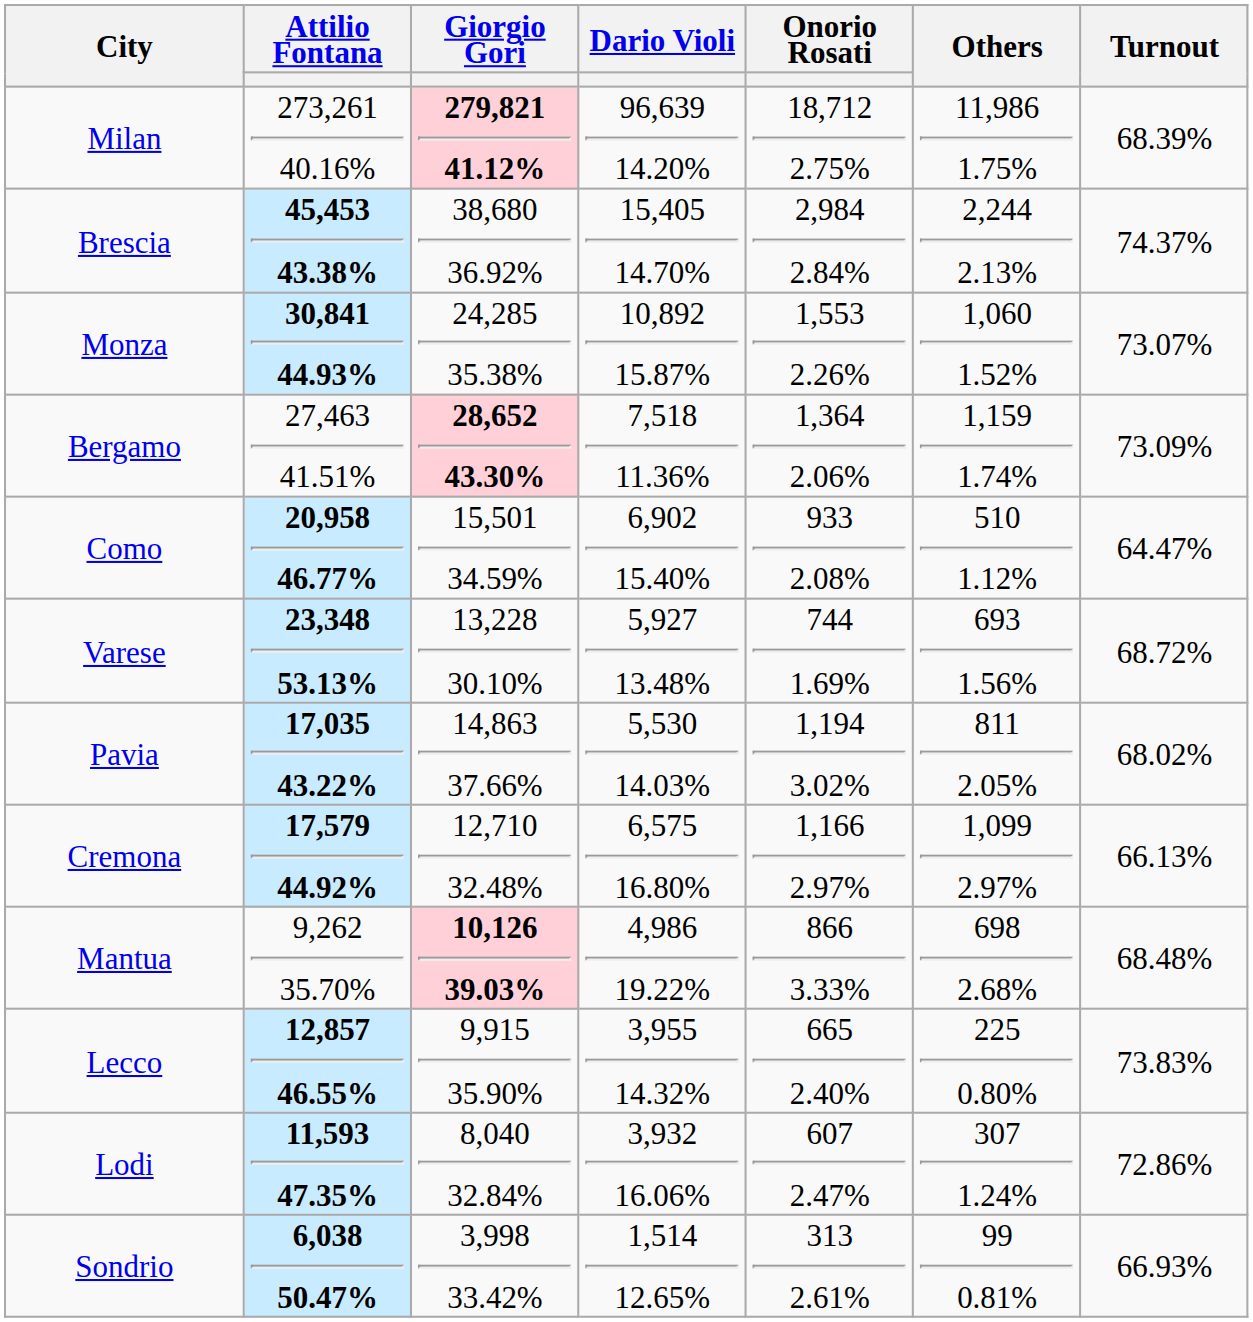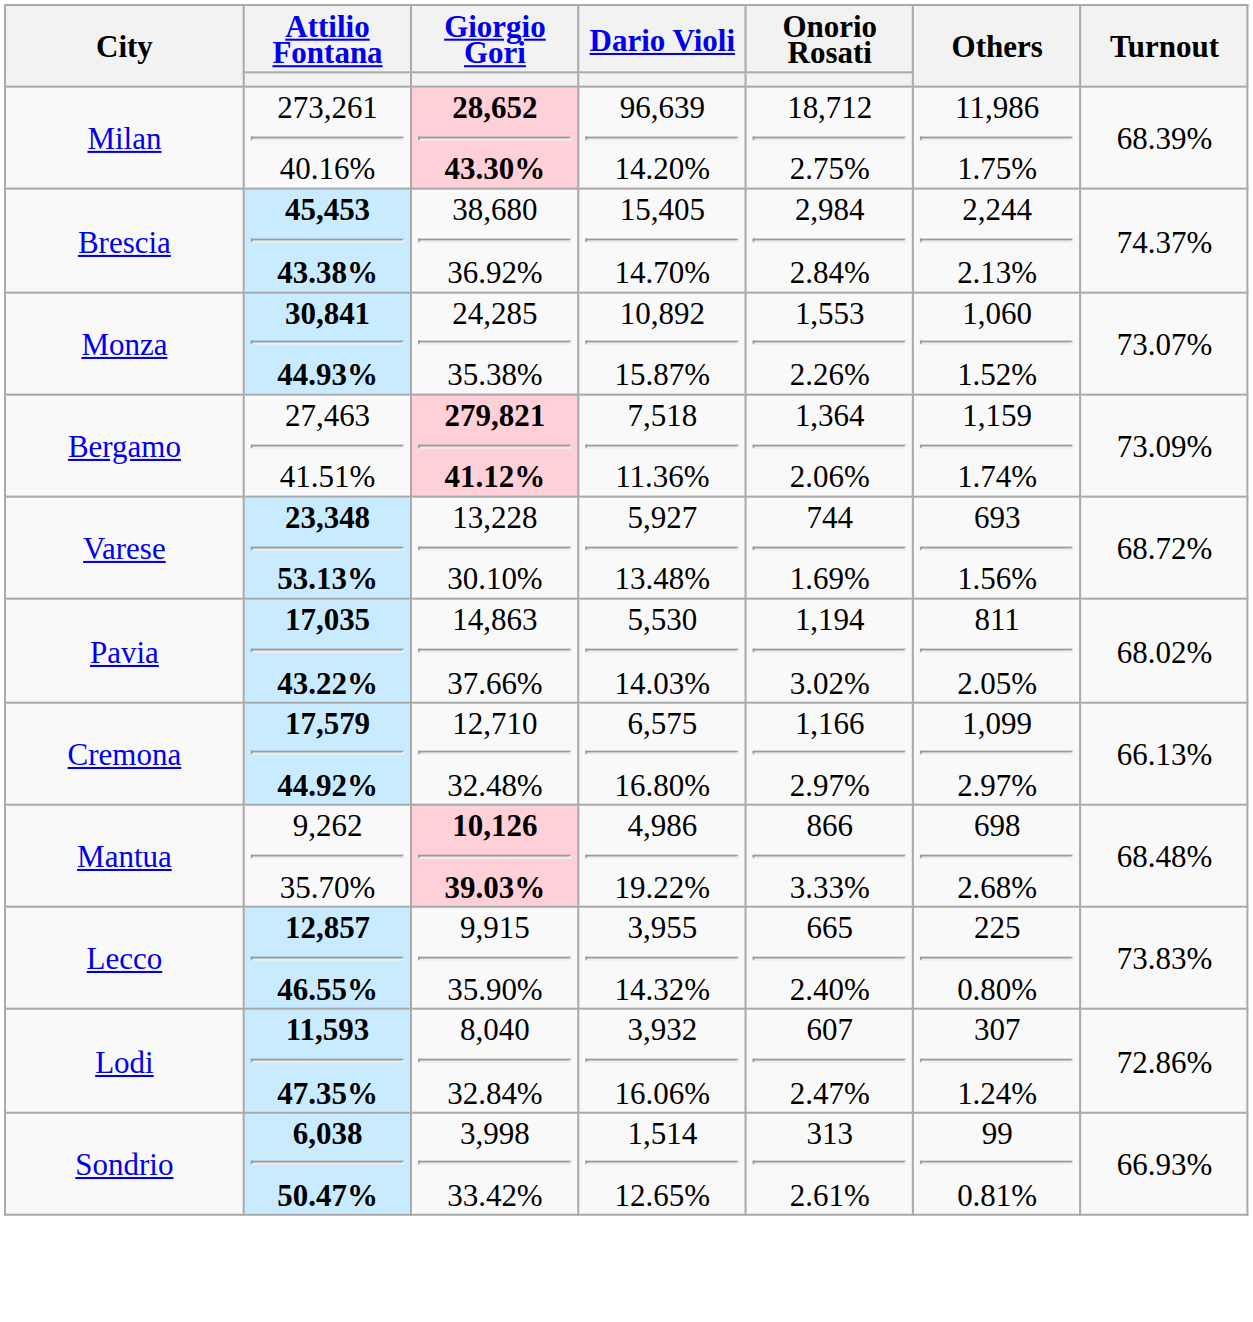(495, 138) 279,821 41.12% -> (495, 138) 28,652 43.30%
(495, 446) 28,652 43.30% -> (495, 446) 279,821 41.12%
- row: (124, 548)
